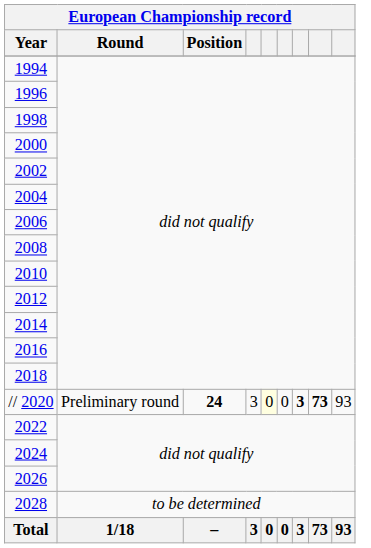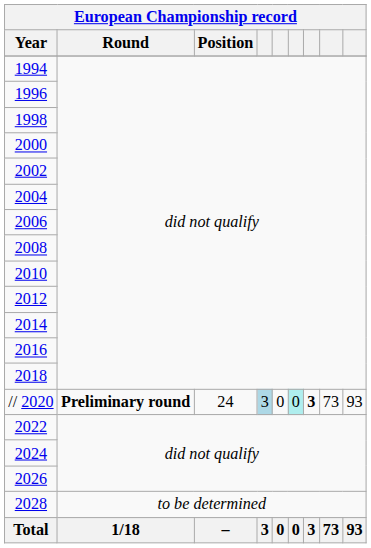(120, 401) normal -> (126, 401) bold
(214, 401) bold -> (225, 401) normal
(254, 401) no background -> (265, 401) lightblue background
(269, 401) lightyellow background -> (280, 401) no background
(285, 401) no background -> (296, 401) paleturquoise background
(320, 401) bold -> (331, 401) normal
